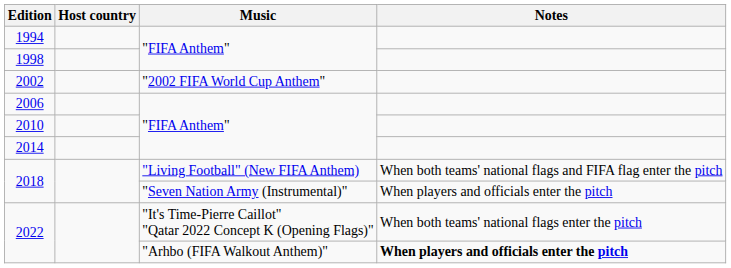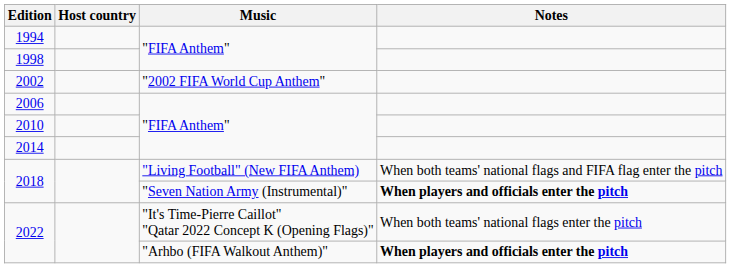(496, 192) normal -> (504, 192) bold
